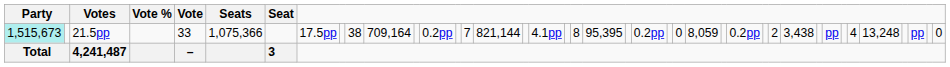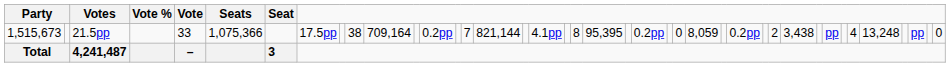(34, 33) paleturquoise background -> (34, 33) no background
